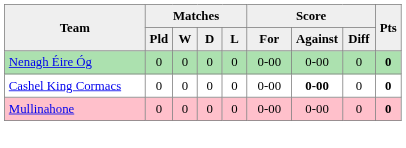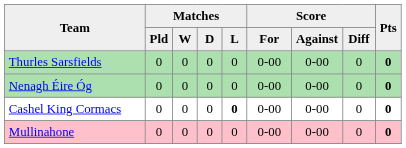+ row: (55, 62)
(234, 85) normal -> (235, 108) bold
(317, 85) bold -> (317, 108) normal
